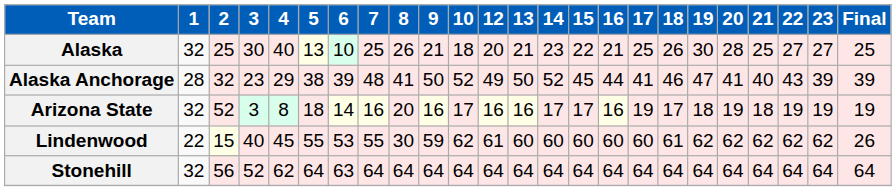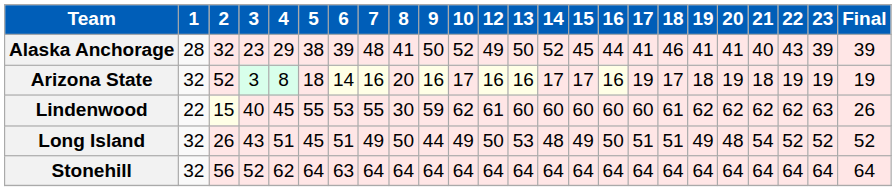- row: (92, 49)
(703, 79) 47 -> (703, 49) 41
(823, 140) 62 -> (823, 110) 63
+ row: (92, 140)
